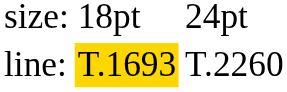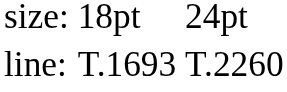(127, 64) gold background -> (127, 64) no background
